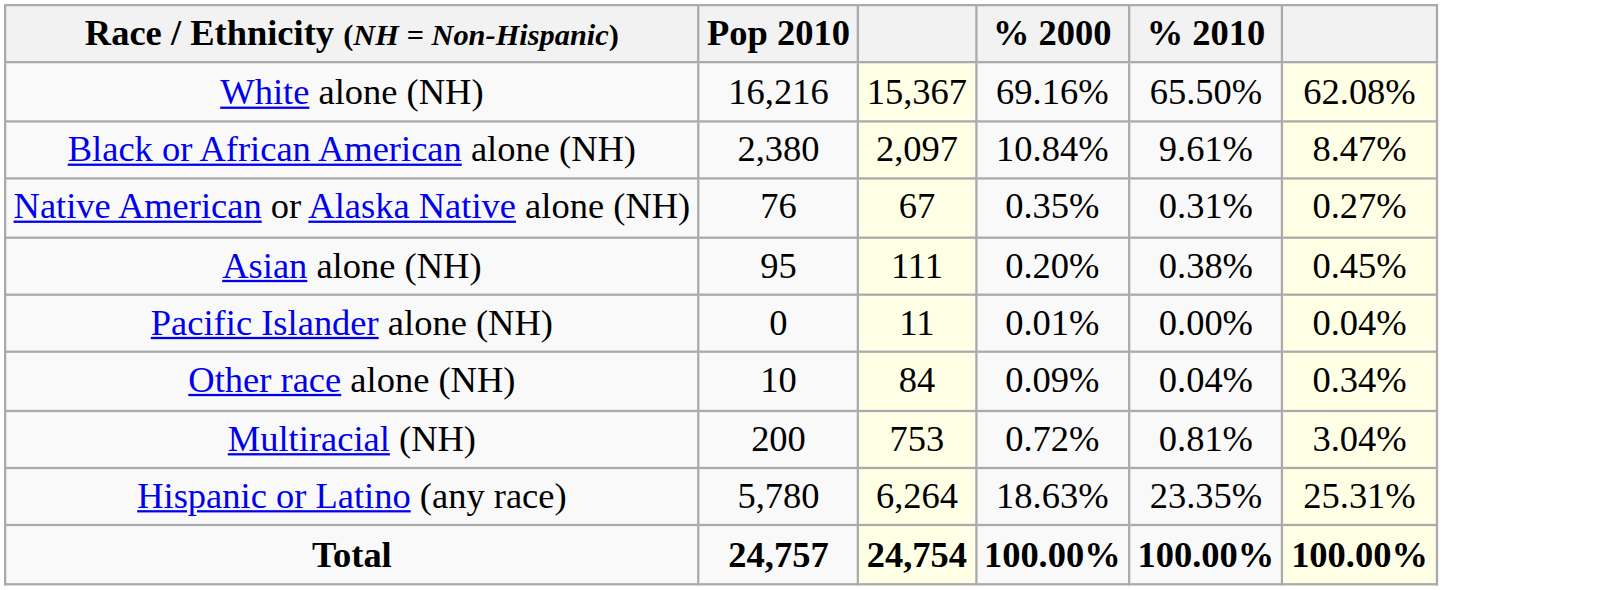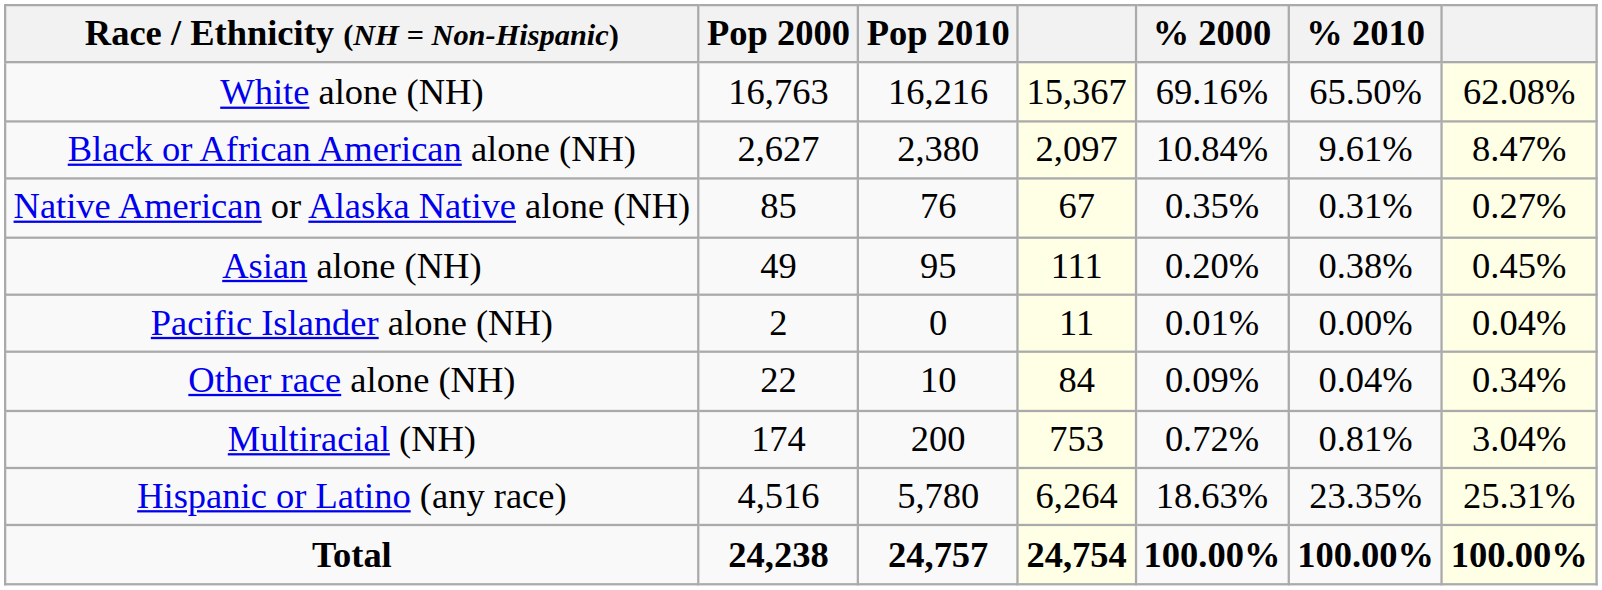+ column: (779, 33)
